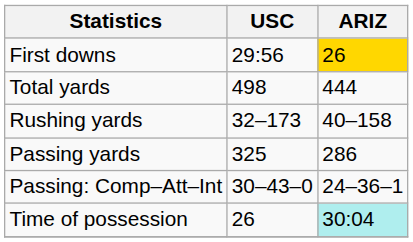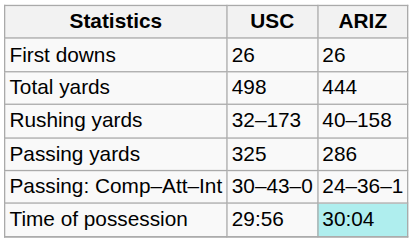(258, 54) 29:56 -> (243, 54) 26
(334, 54) gold background -> (334, 54) no background
(243, 219) 26 -> (258, 219) 29:56
